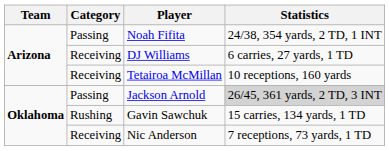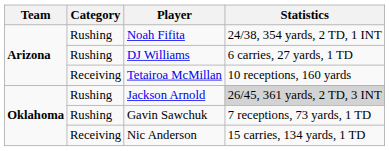(89, 35) Passing -> (91, 35) Rushing
(96, 55) Receiving -> (91, 55) Rushing
(89, 95) Passing -> (91, 95) Rushing
(297, 115) 15 carries, 134 yards, 1 TD -> (299, 115) 7 receptions, 73 yards, 1 TD
(299, 135) 7 receptions, 73 yards, 1 TD -> (297, 135) 15 carries, 134 yards, 1 TD
